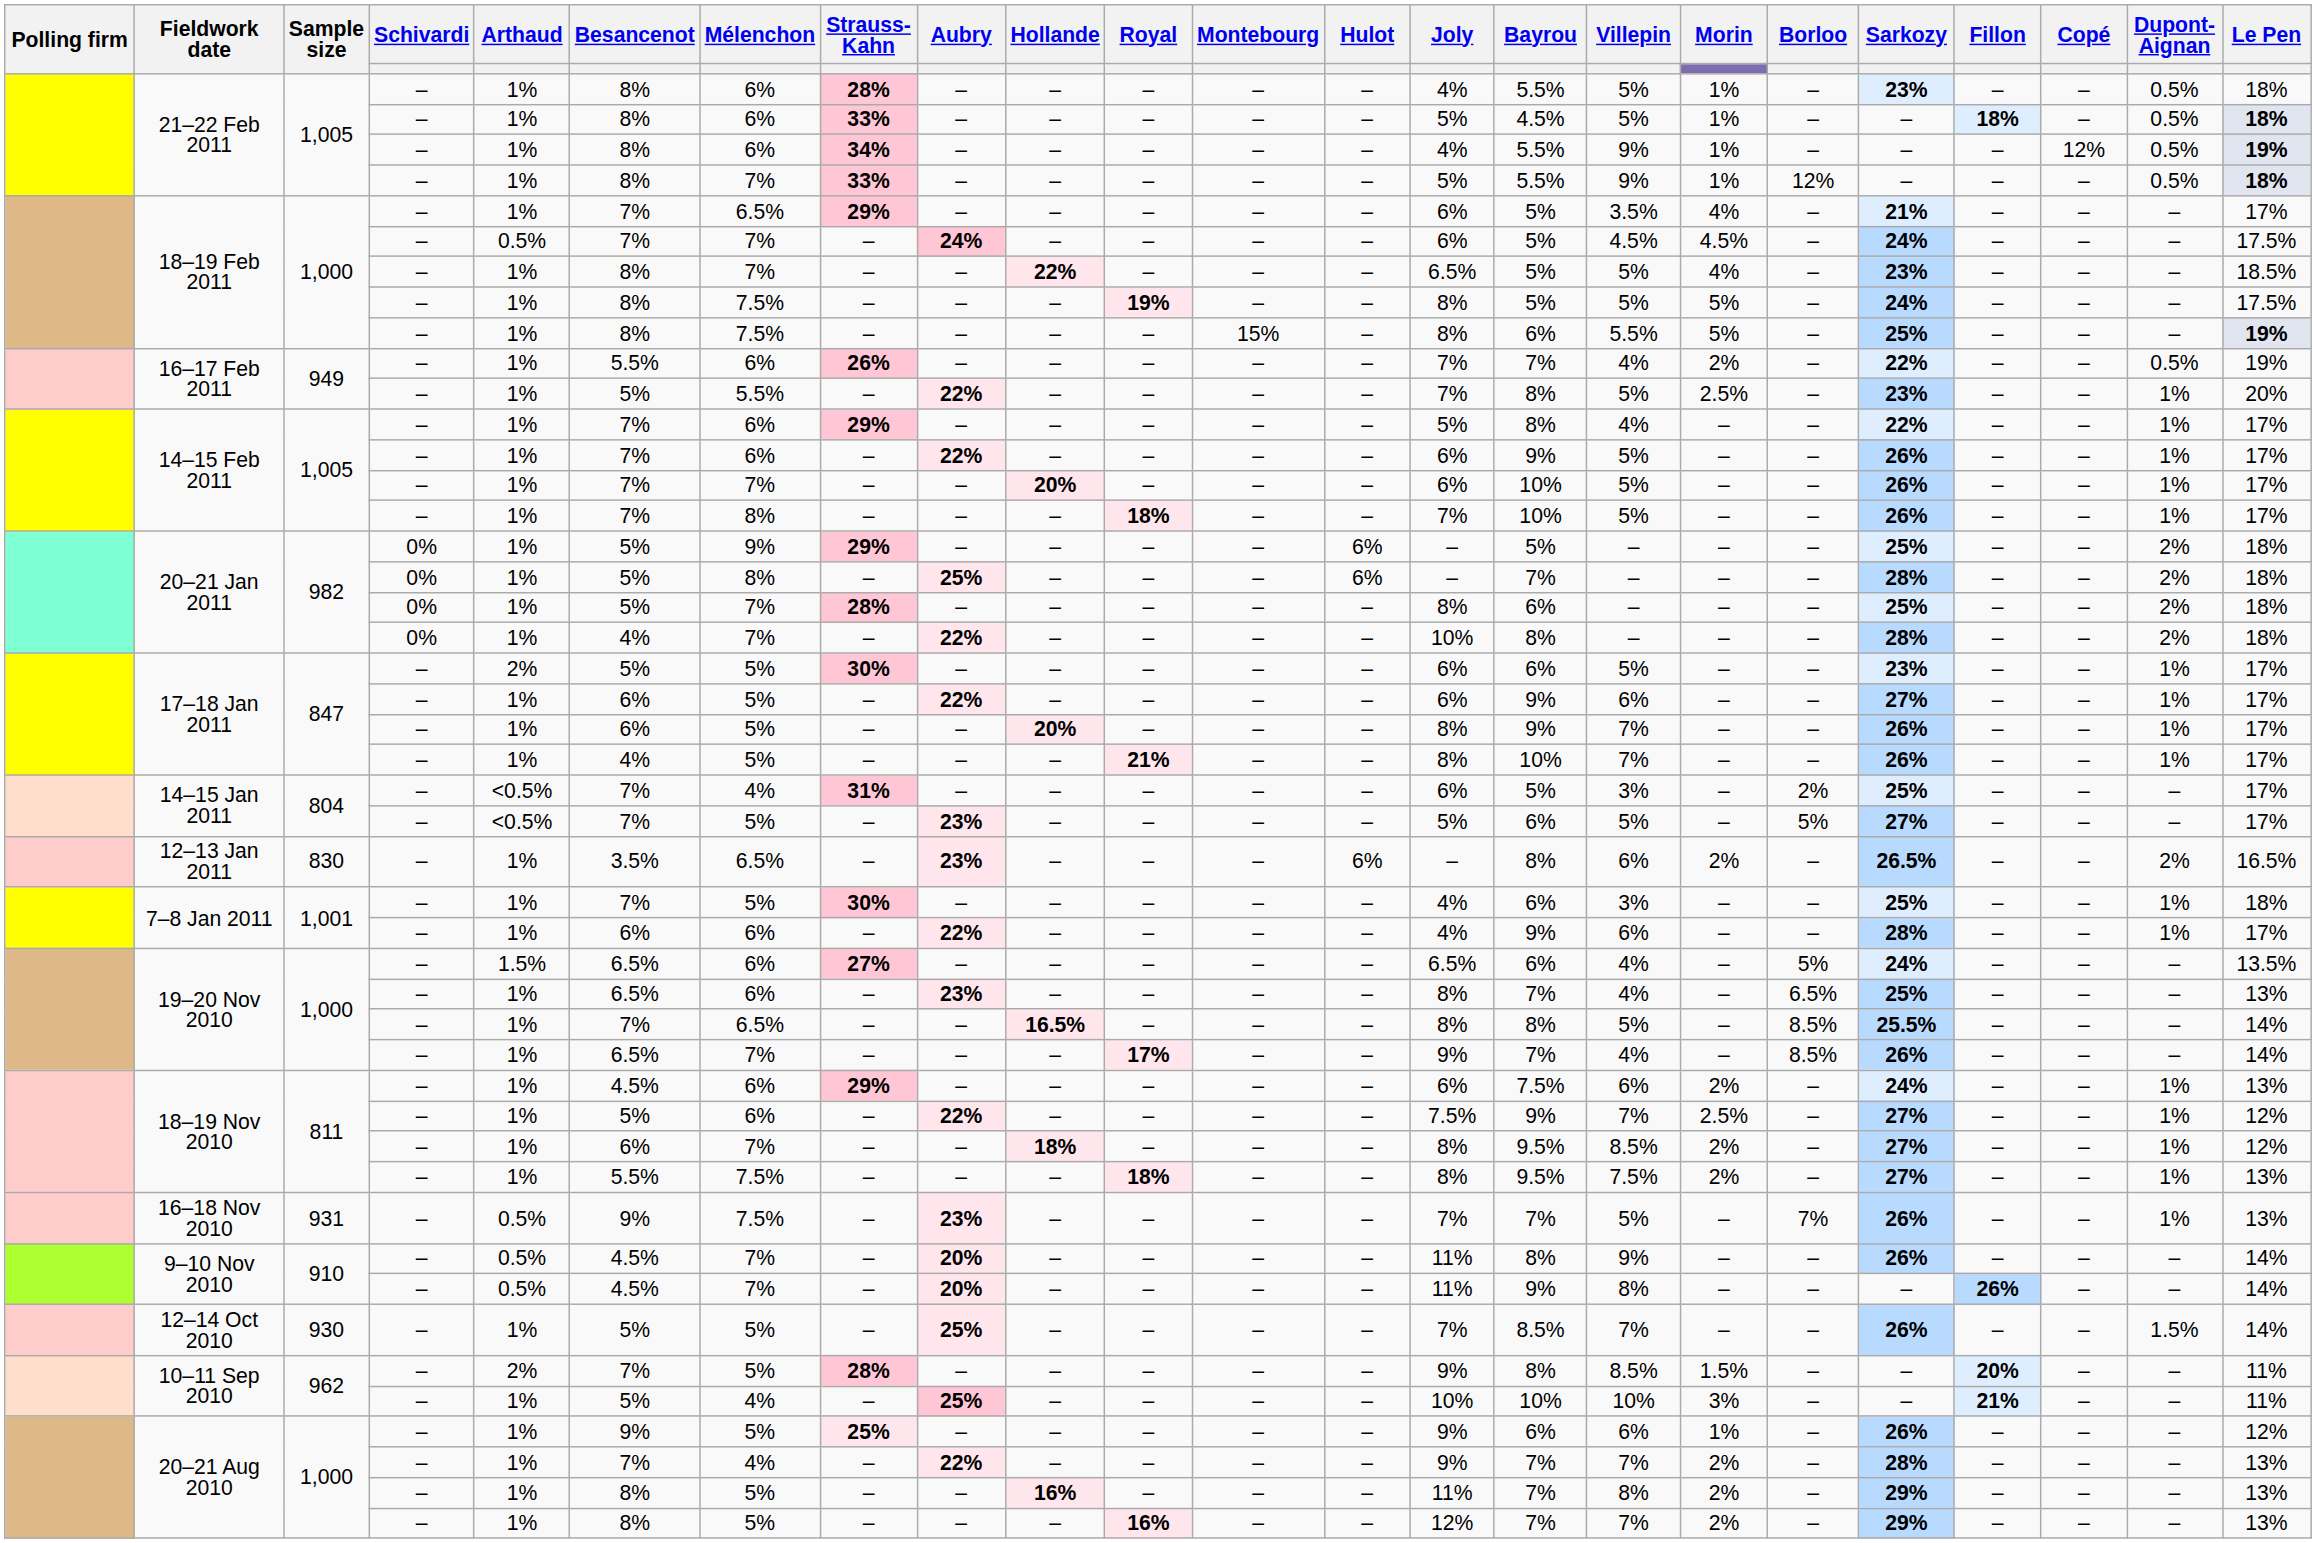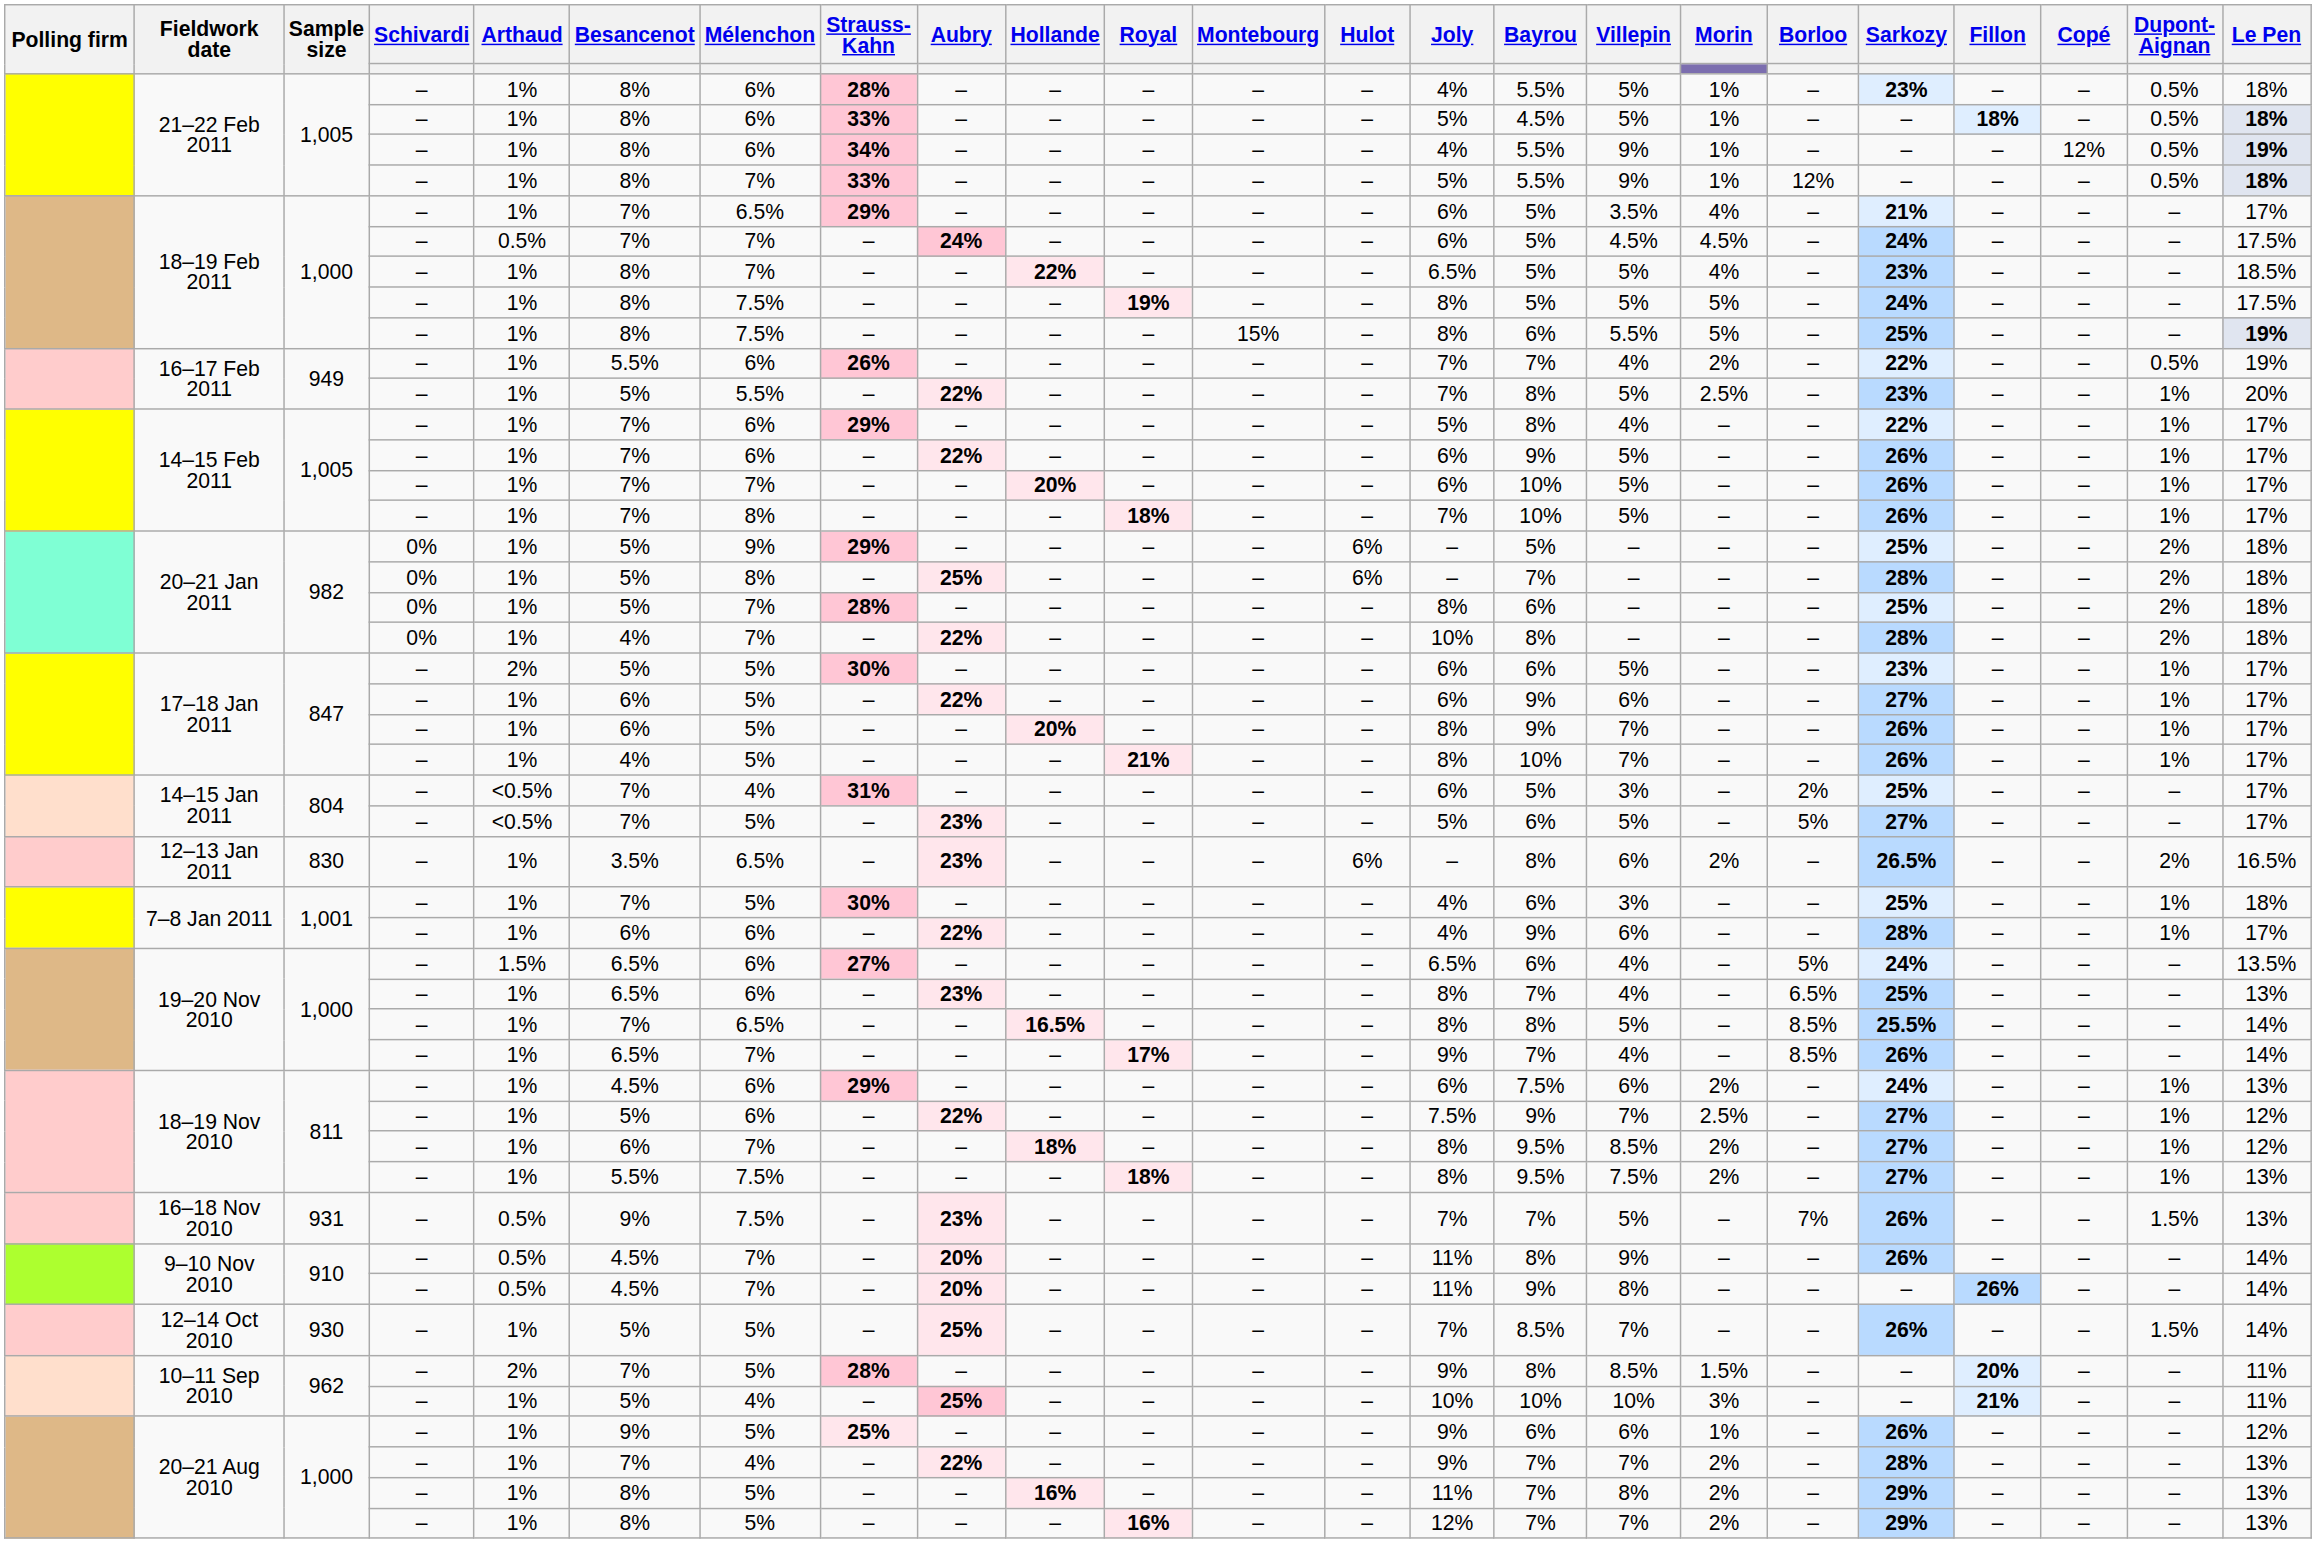(2174, 1218) 1% -> (2174, 1218) 1.5%
